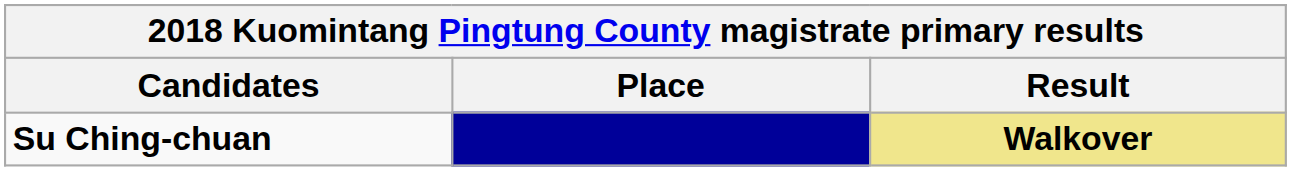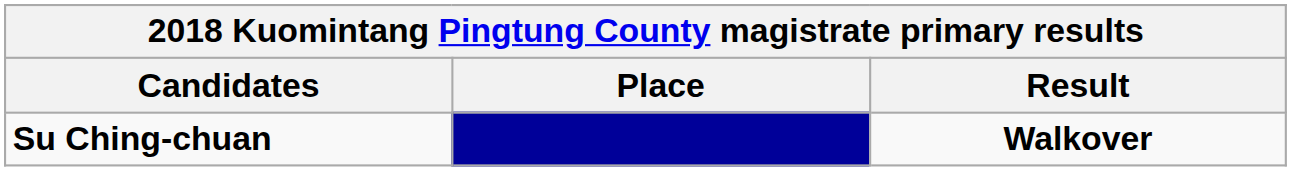(1078, 138) khaki background -> (1078, 138) no background
